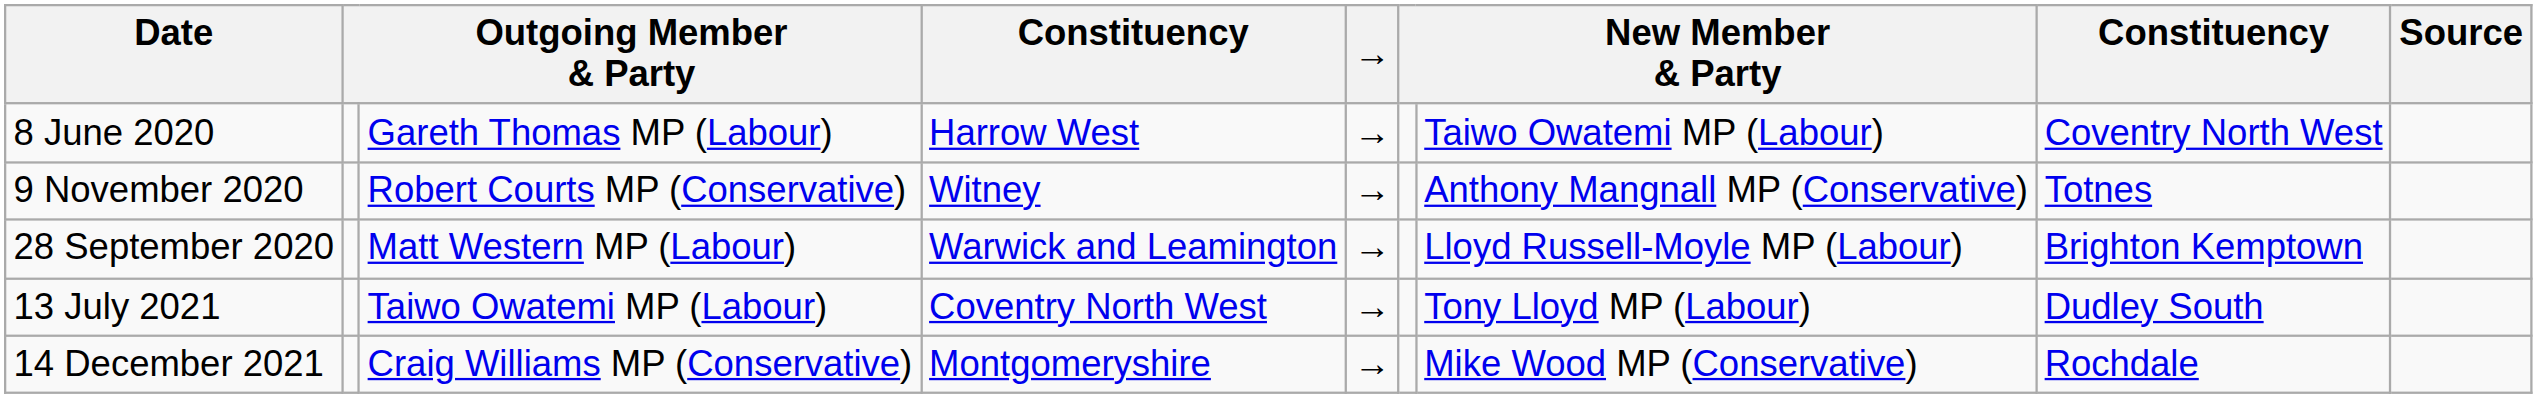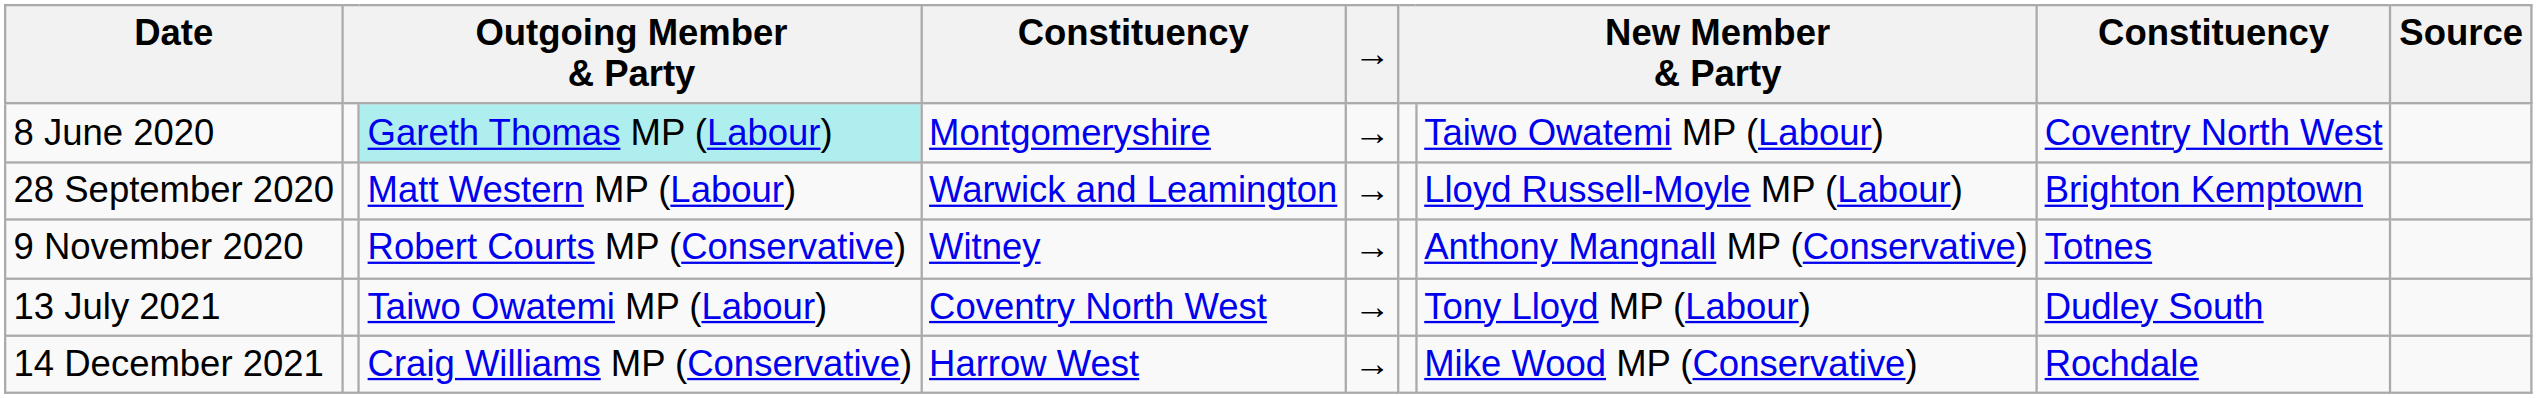(600, 132) no background -> (600, 132) paleturquoise background
(1034, 132) Harrow West -> (1070, 132) Montgomeryshire
rows swapped: (174, 248) <-> (159, 190)
(1070, 363) Montgomeryshire -> (1034, 363) Harrow West
